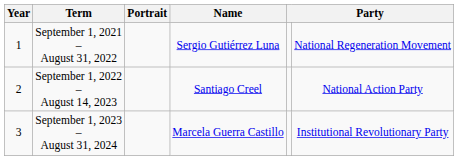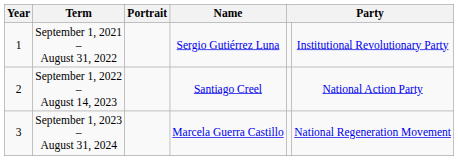(373, 44) National Regeneration Movement -> (373, 44) Institutional Revolutionary Party
(373, 133) Institutional Revolutionary Party -> (373, 133) National Regeneration Movement
